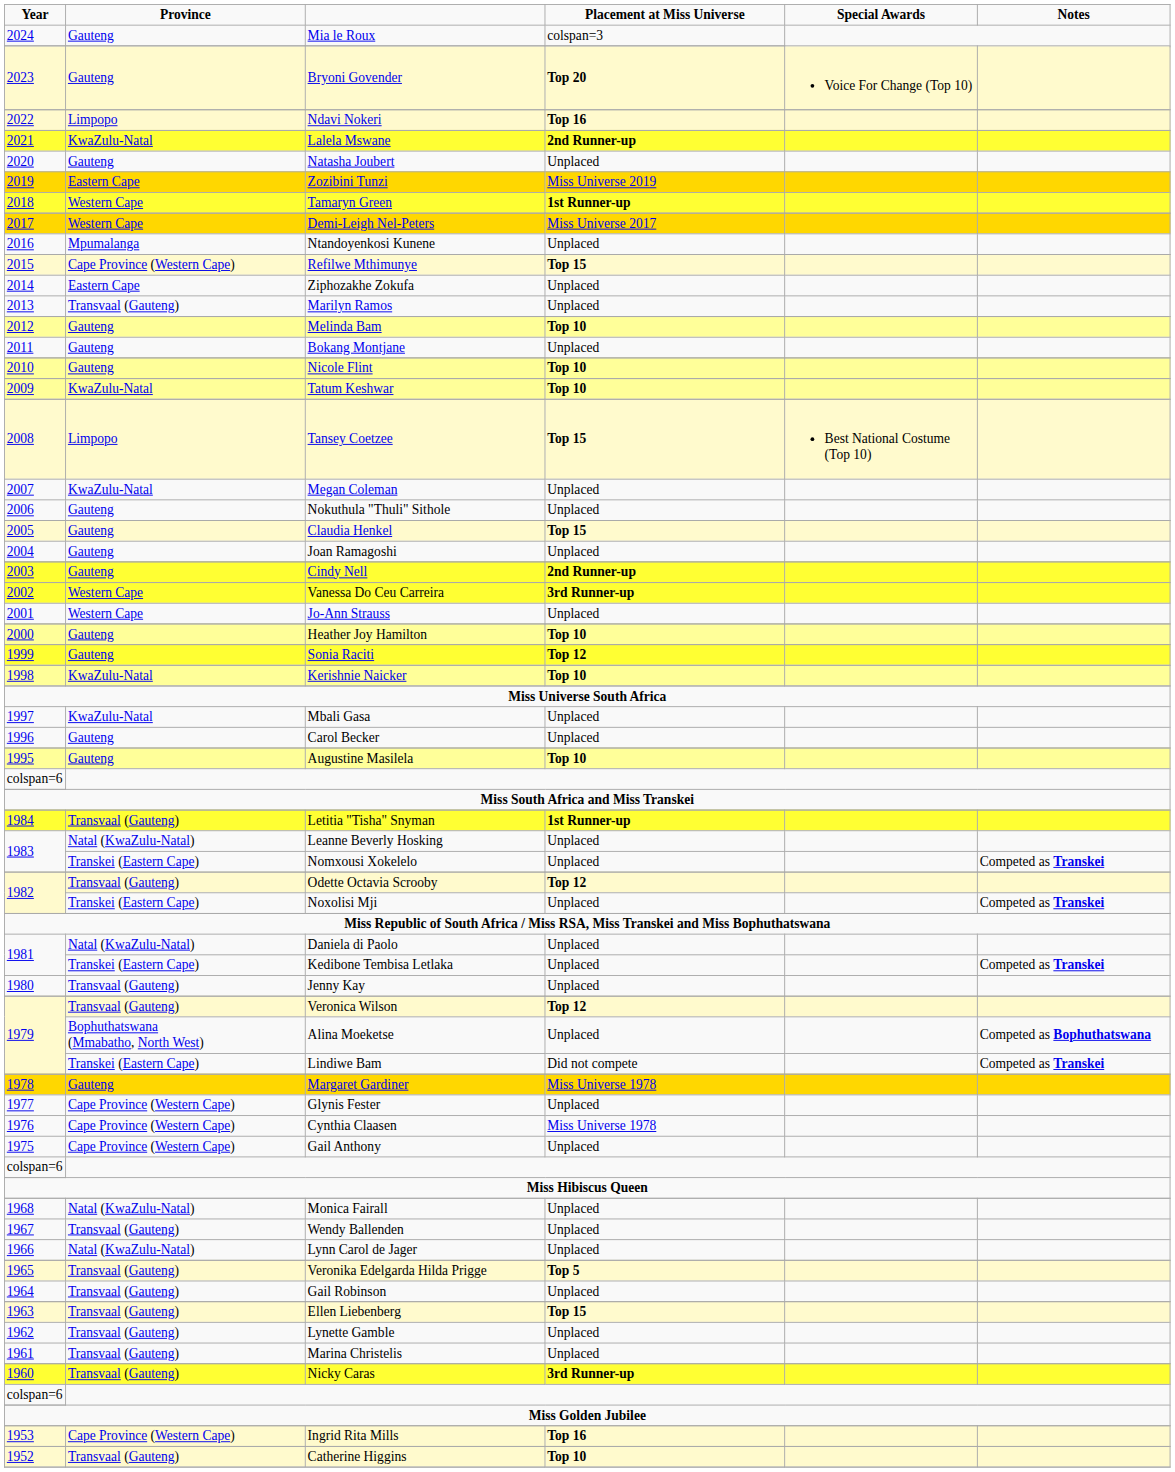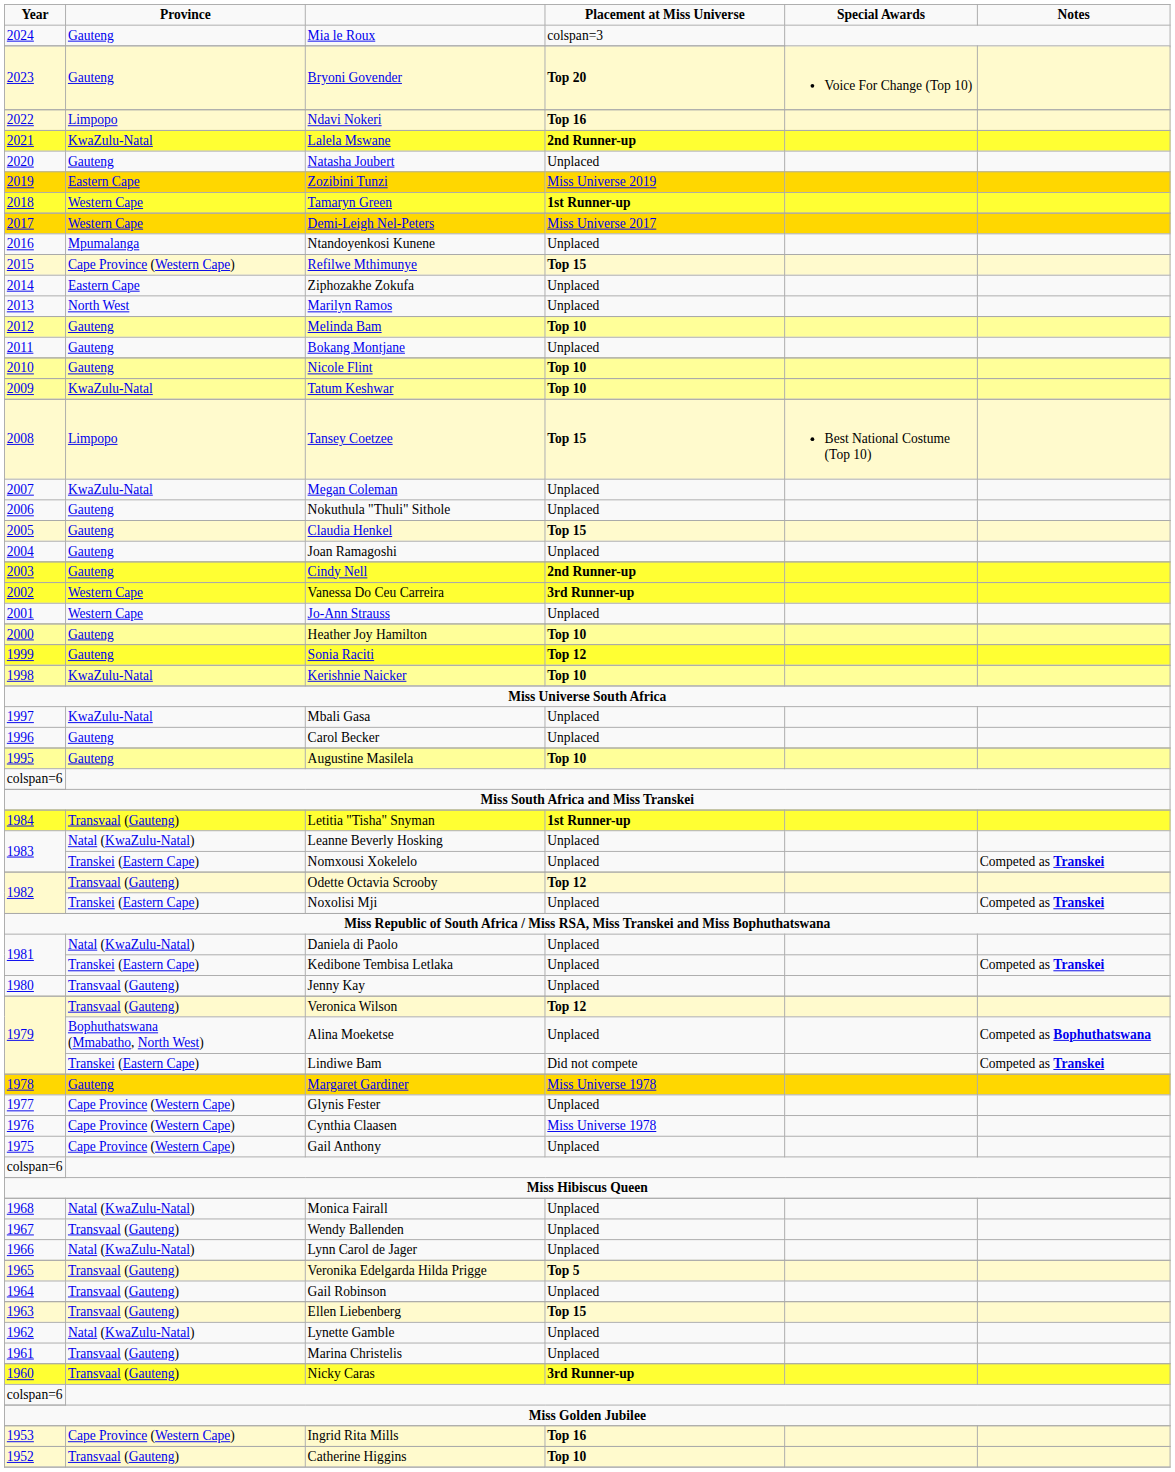(123, 306) Transvaal (Gauteng) -> (99, 306) North West
(123, 1332) Transvaal (Gauteng) -> (131, 1332) Natal (KwaZulu-Natal)
